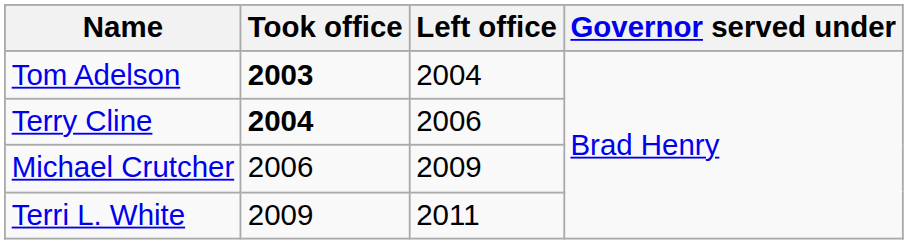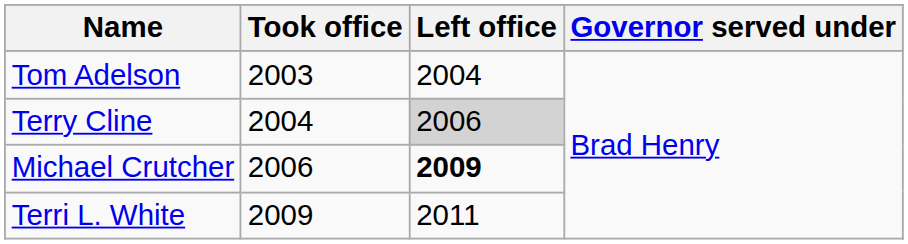(281, 74) bold -> (281, 74) normal
(281, 121) bold -> (281, 121) normal
(449, 121) no background -> (449, 121) lightgrey background
(449, 167) normal -> (449, 167) bold
